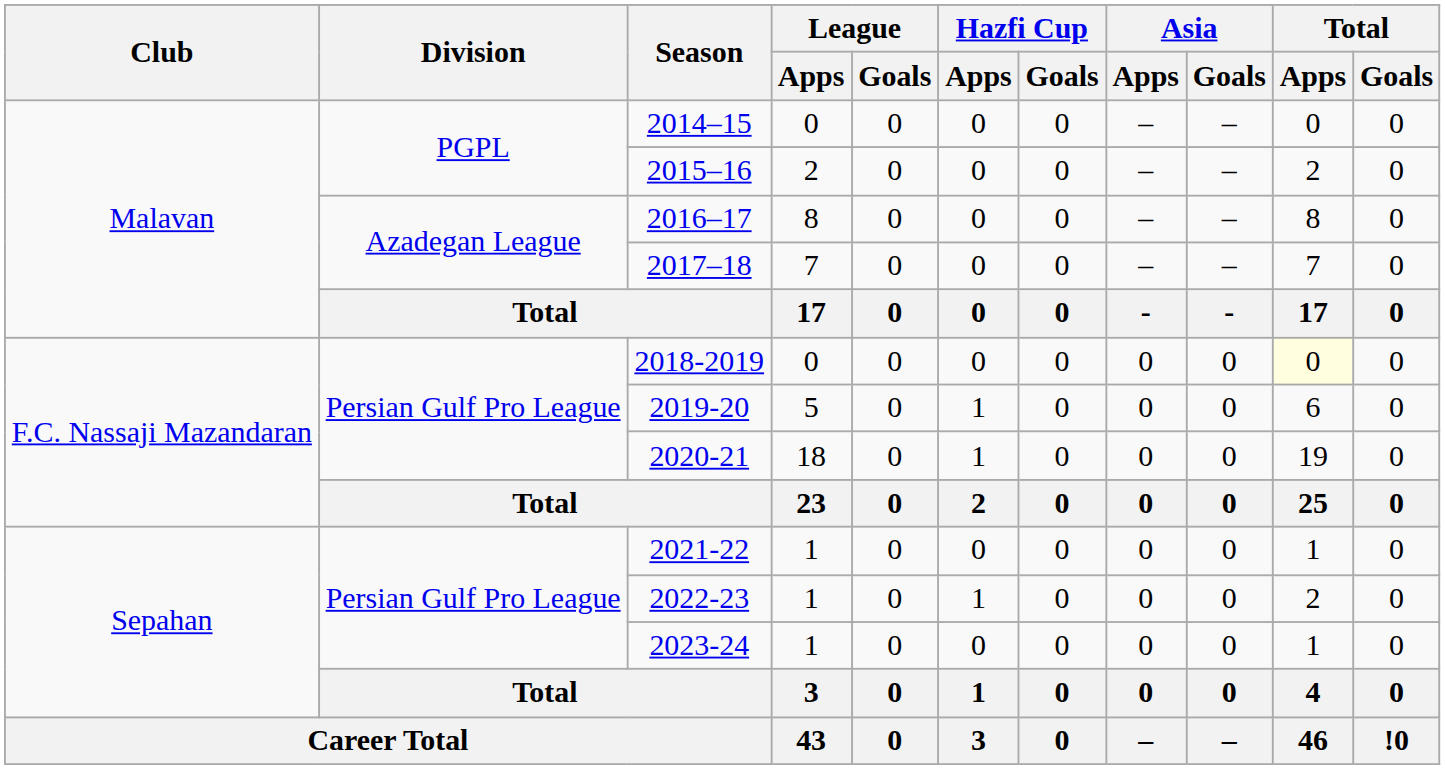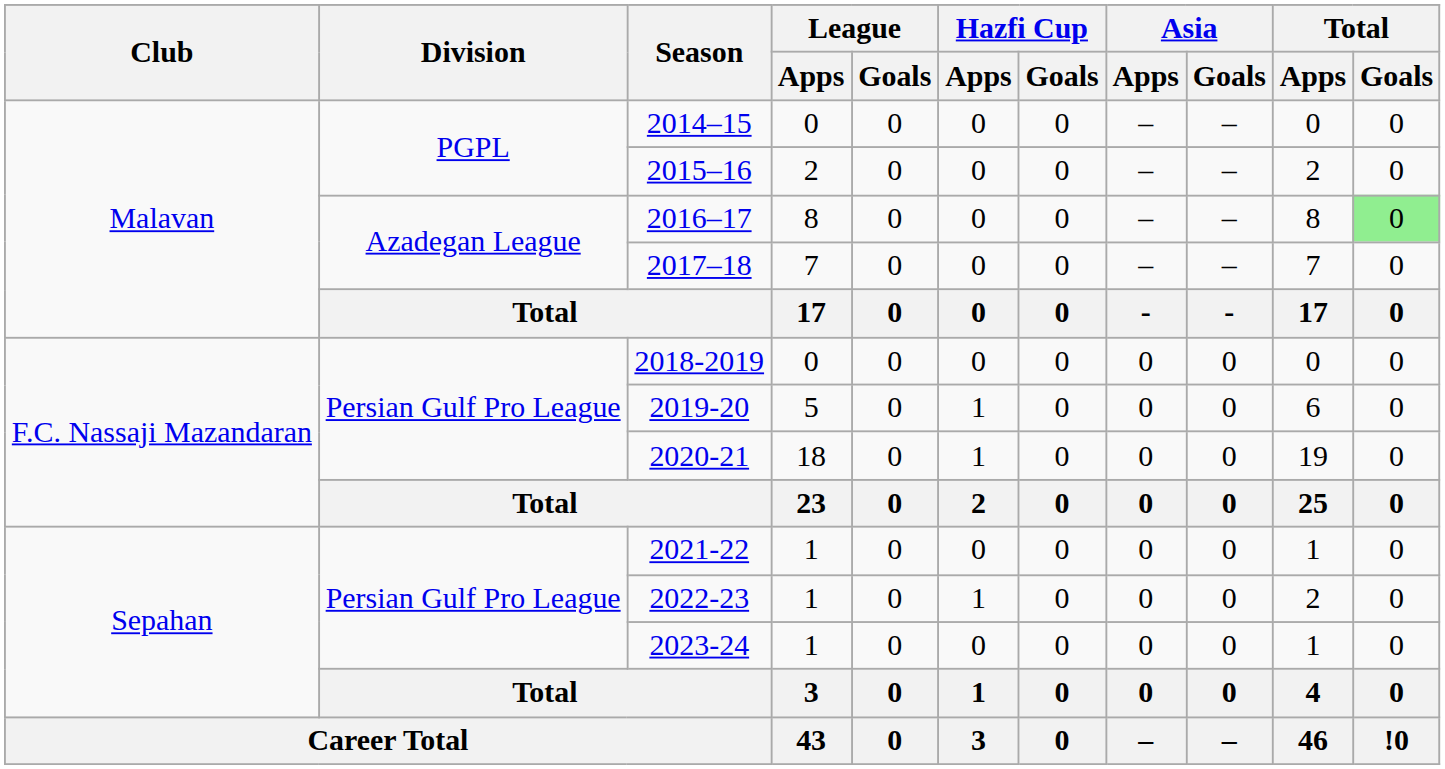(1397, 218) no background -> (1397, 218) lightgreen background
(1313, 360) lightyellow background -> (1313, 360) no background
